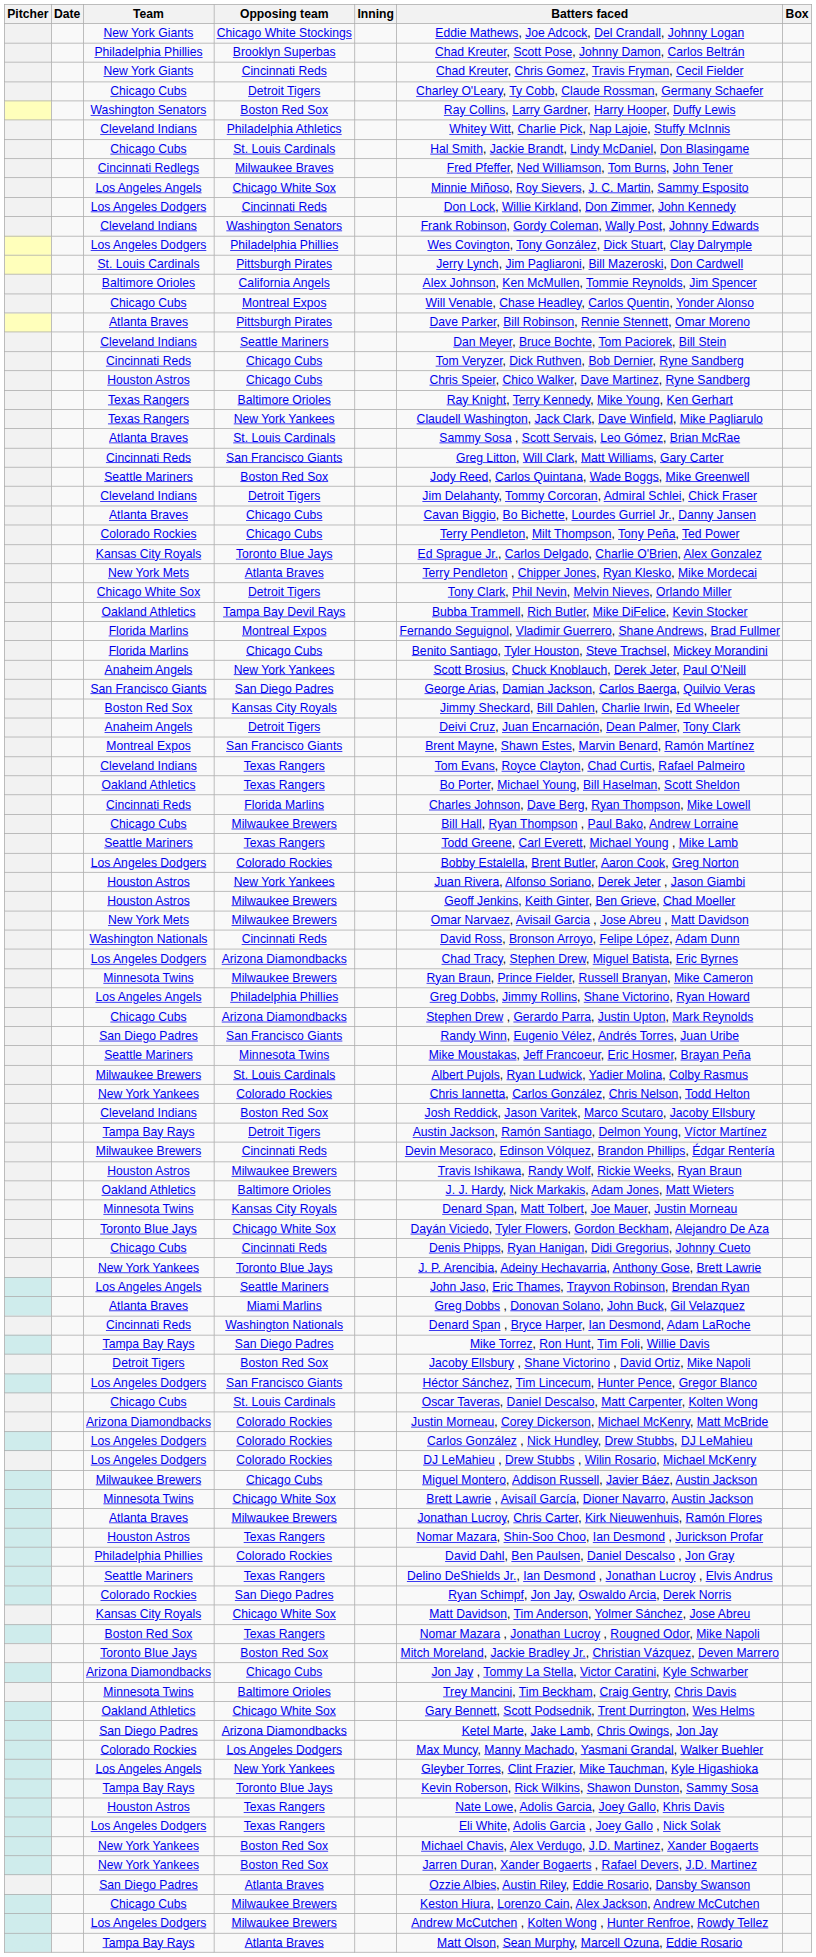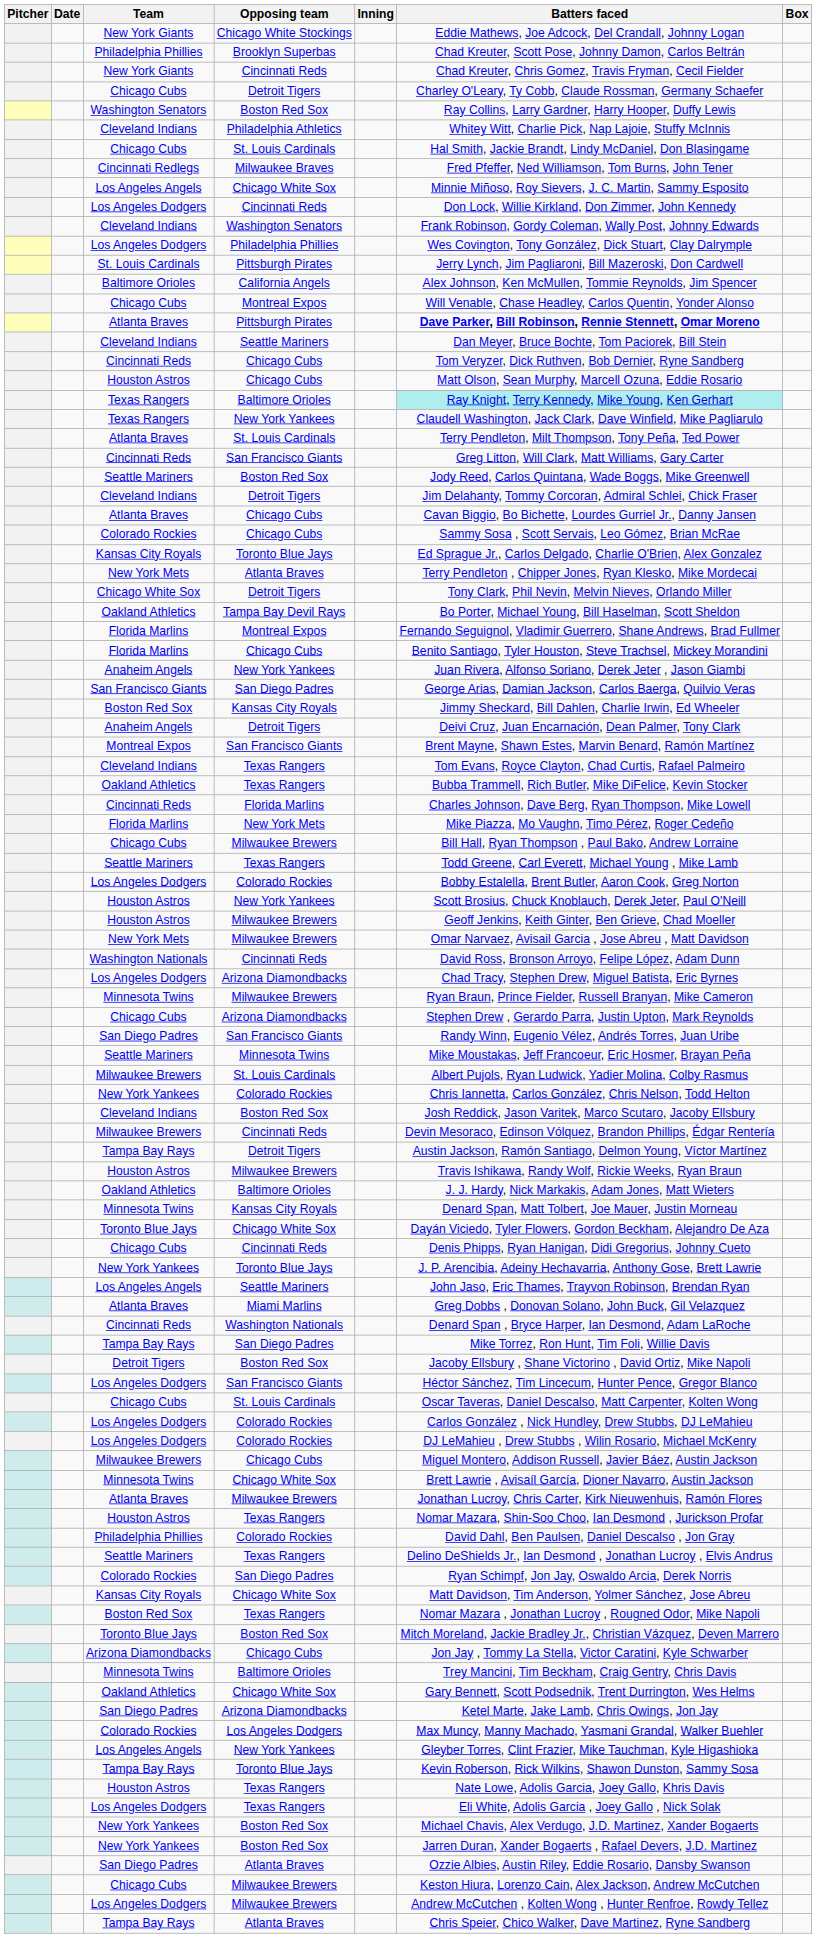(590, 322) normal -> (590, 322) bold
(590, 380) Chris Speier, Chico Walker, Dave Martinez, Ryne Sandberg -> (590, 380) Matt Olson, Sean Murphy, Marcell Ozuna, Eddie Rosario
(590, 399) no background -> (590, 399) paleturquoise background
(590, 438) Sammy Sosa , Scott Servais, Leo Gómez, Brian McRae -> (590, 438) Terry Pendleton, Milt Thompson, Tony Peña, Ted Power
(590, 534) Terry Pendleton, Milt Thompson, Tony Peña, Ted Power -> (590, 534) Sammy Sosa , Scott Servais, Leo Gómez, Brian McRae
(590, 611) Bubba Trammell, Rich Butler, Mike DiFelice, Kevin Stocker -> (590, 611) Bo Porter, Michael Young, Bill Haselman, Scott Sheldon
(590, 669) Scott Brosius, Chuck Knoblauch, Derek Jeter, Paul O'Neill -> (590, 669) Juan Rivera, Alfonso Soriano, Derek Jeter , Jason Giambi
(590, 785) Bo Porter, Michael Young, Bill Haselman, Scott Sheldon -> (590, 785) Bubba Trammell, Rich Butler, Mike DiFelice, Kevin Stocker
+ row: (149, 824)
(590, 881) Juan Rivera, Alfonso Soriano, Derek Jeter , Jason Giambi -> (590, 901) Scott Brosius, Chuck Knoblauch, Derek Jeter, Paul O'Neill
- row: (149, 997)
rows swapped: (149, 1132) <-> (149, 1151)
- row: (149, 1421)
(590, 1942) Matt Olson, Sean Murphy, Marcell Ozuna, Eddie Rosario -> (590, 1923) Chris Speier, Chico Walker, Dave Martinez, Ryne Sandberg
